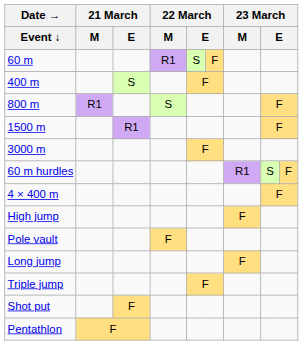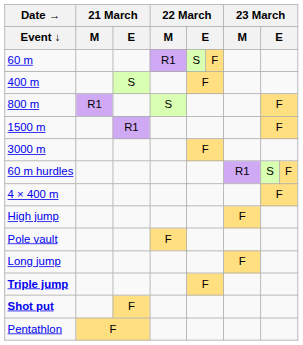(36, 284) normal -> (38, 284) bold
(29, 306) normal -> (31, 306) bold
